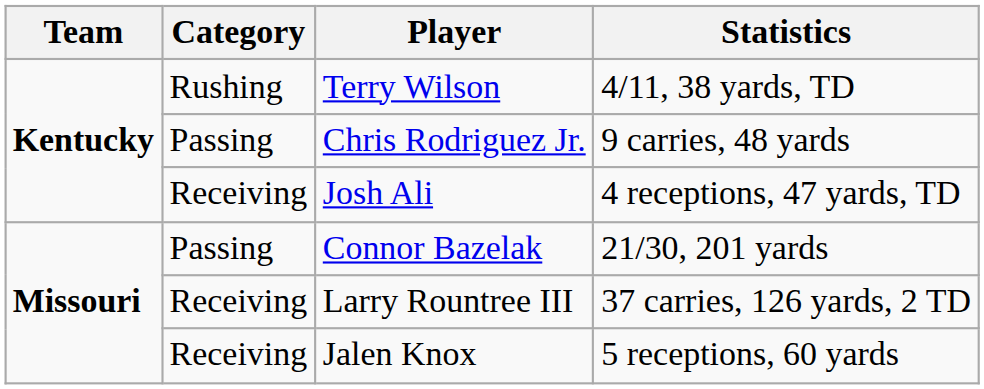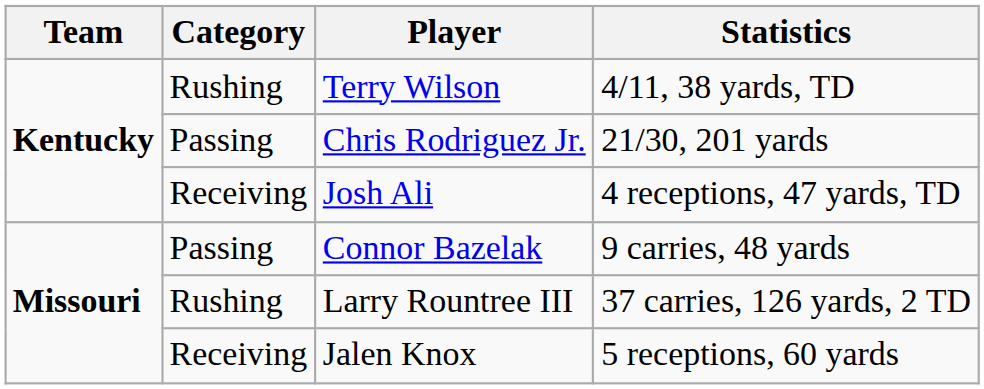(726, 139) 9 carries, 48 yards -> (715, 139) 21/30, 201 yards
(715, 247) 21/30, 201 yards -> (726, 247) 9 carries, 48 yards
(238, 301) Receiving -> (226, 301) Rushing
